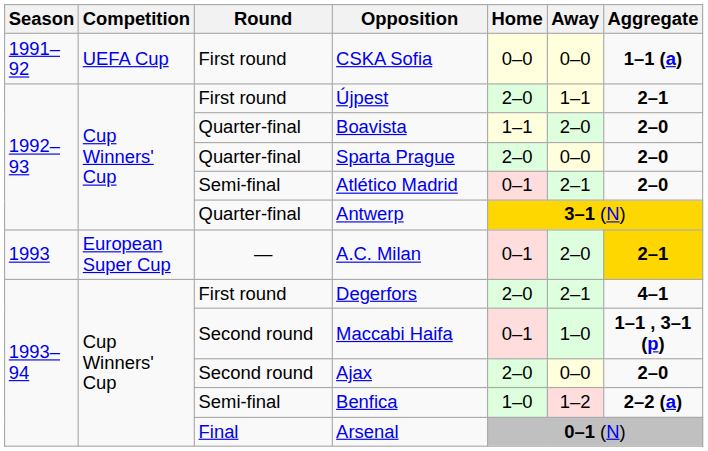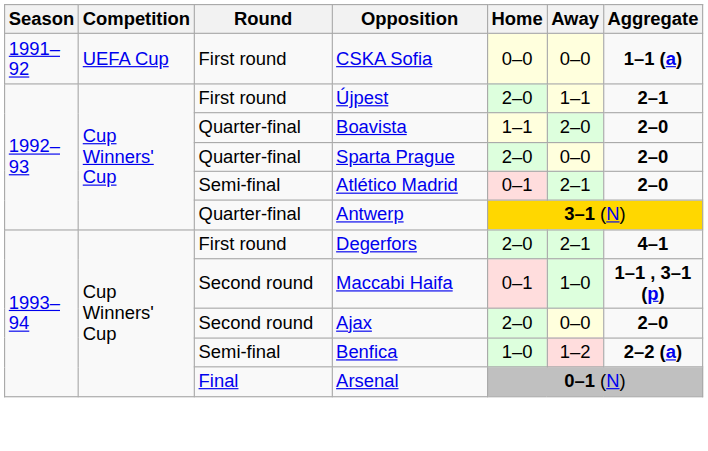- row: (379, 254)
